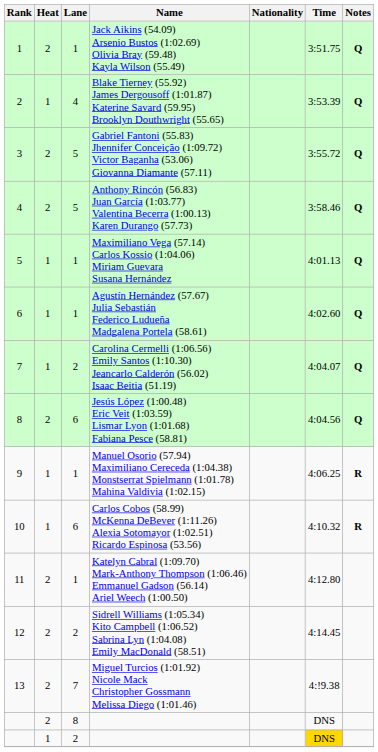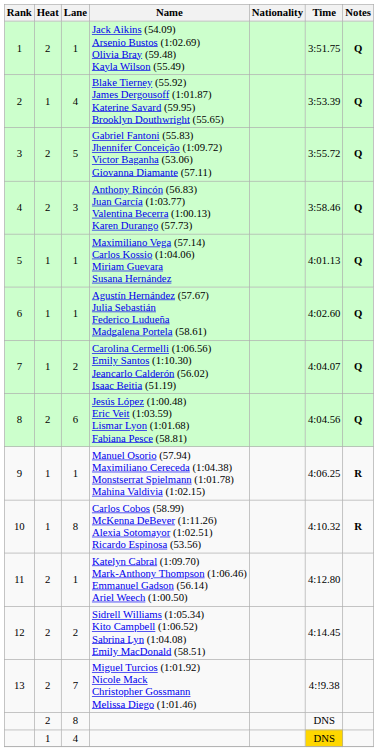(75, 207) 5 -> (75, 207) 3
(75, 526) 6 -> (75, 526) 8
(75, 738) 2 -> (75, 738) 4
